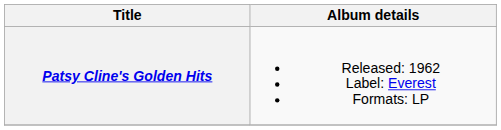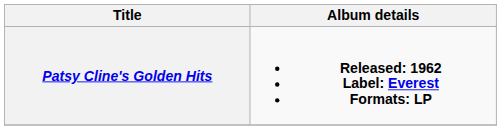(373, 84) normal -> (373, 84) bold
